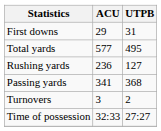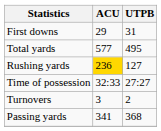(104, 65) no background -> (104, 65) gold background
rows swapped: (37, 83) <-> (49, 117)
